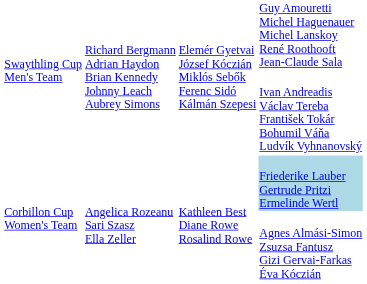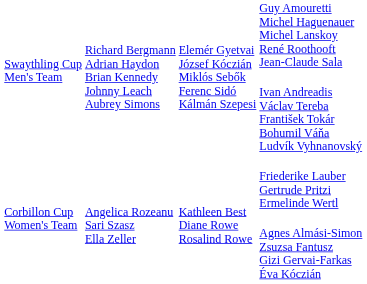(302, 190) lightblue background -> (302, 190) no background
